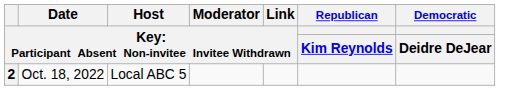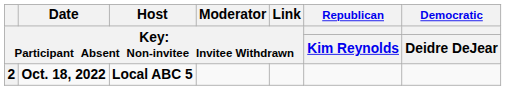(63, 74) normal -> (64, 74) bold
(148, 74) normal -> (152, 74) bold
